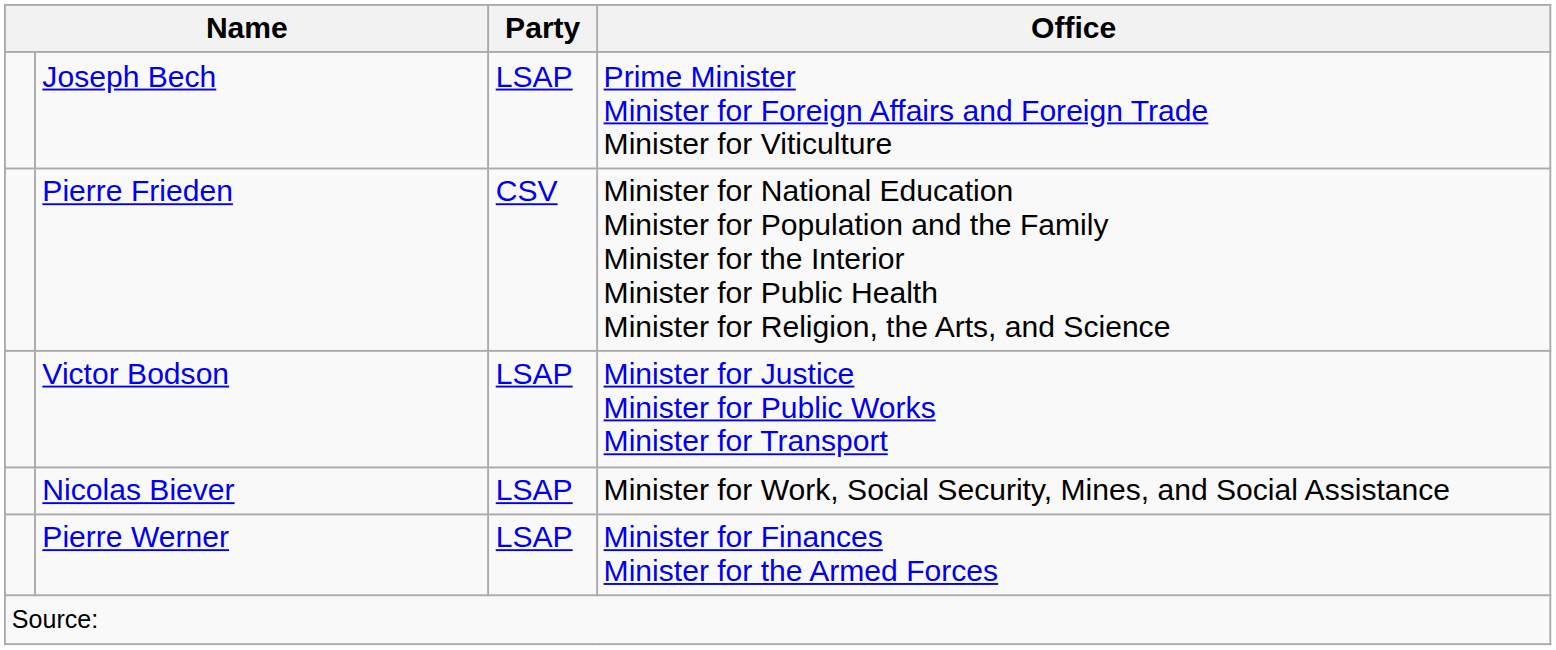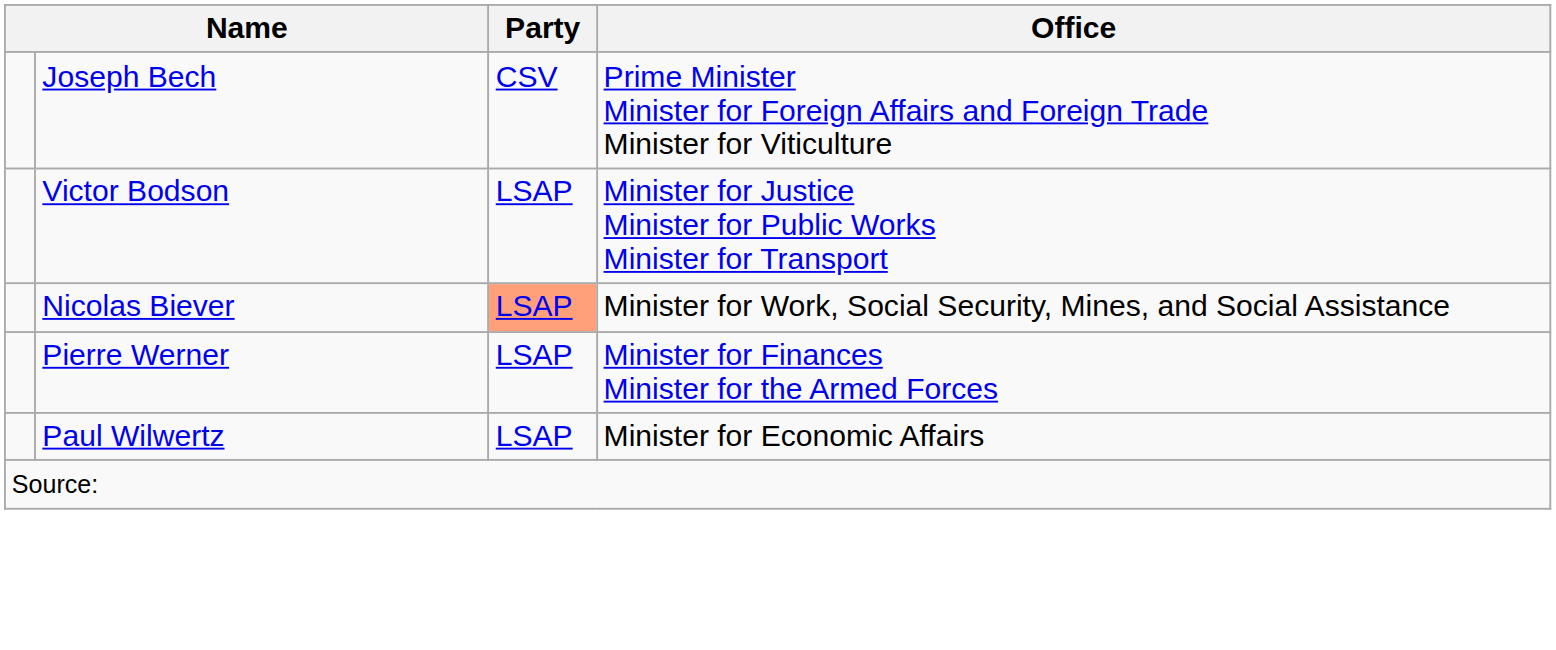(534, 76) LSAP -> (527, 76) CSV
- row: (138, 191)
(534, 489) no background -> (534, 306) lightsalmon background
+ row: (133, 436)
